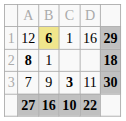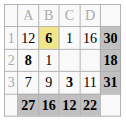(111, 37) 29 -> (111, 37) 30
(111, 82) 30 -> (111, 82) 31
(69, 104) 10 -> (69, 104) 12
